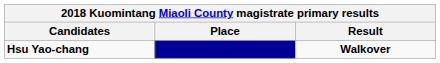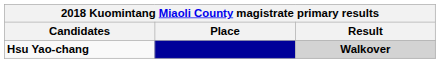(365, 49) no background -> (365, 49) lightgrey background
